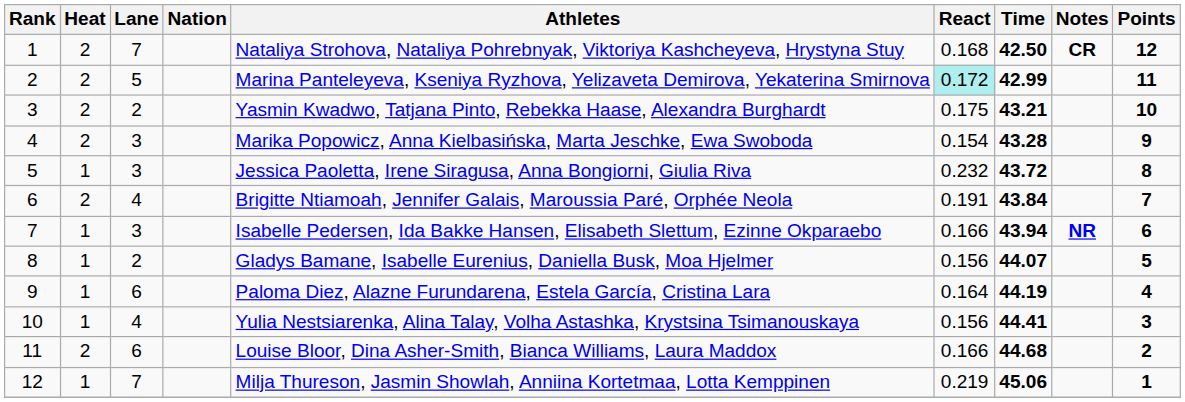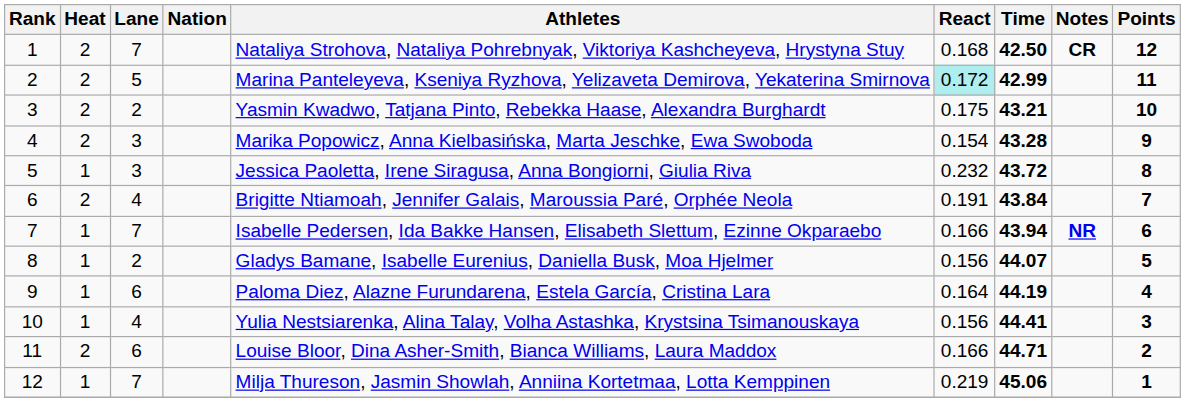(137, 230) 3 -> (137, 230) 7
(1023, 351) 44.68 -> (1023, 351) 44.71
